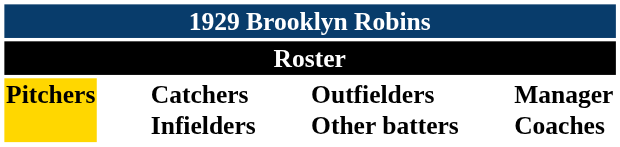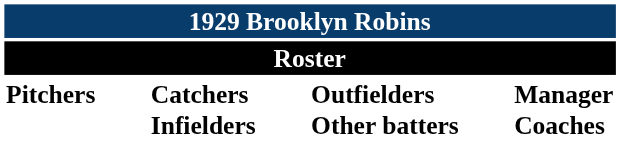(51, 94) gold background -> (51, 94) no background
